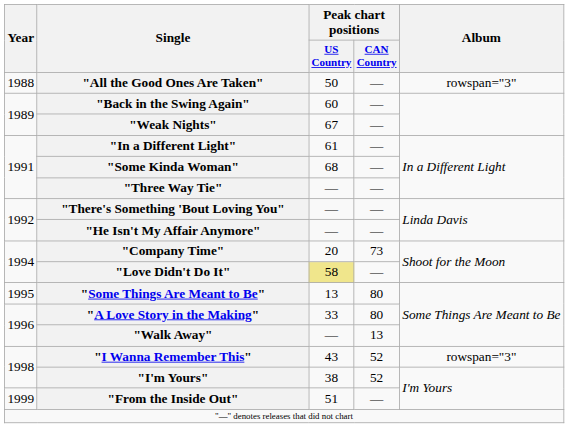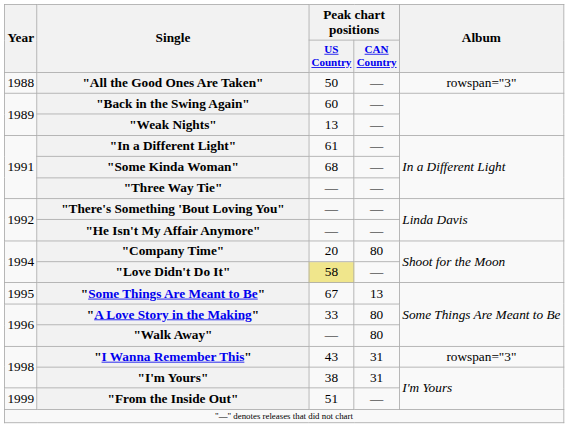(331, 124) 67 -> (331, 124) 13
(377, 251) 73 -> (377, 251) 80
(331, 293) 13 -> (331, 293) 67
(377, 293) 80 -> (377, 293) 13
(377, 335) 13 -> (377, 335) 80
(377, 356) 52 -> (377, 356) 31
(377, 377) 52 -> (377, 377) 31
